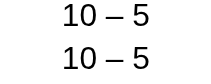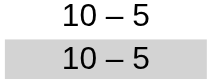(106, 58) no background -> (106, 58) lightgrey background
